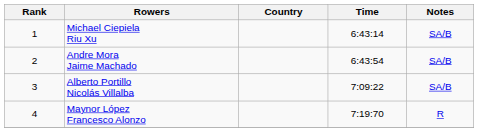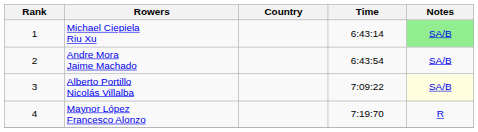(440, 33) no background -> (440, 33) lightgreen background
(440, 87) no background -> (440, 87) lightyellow background
